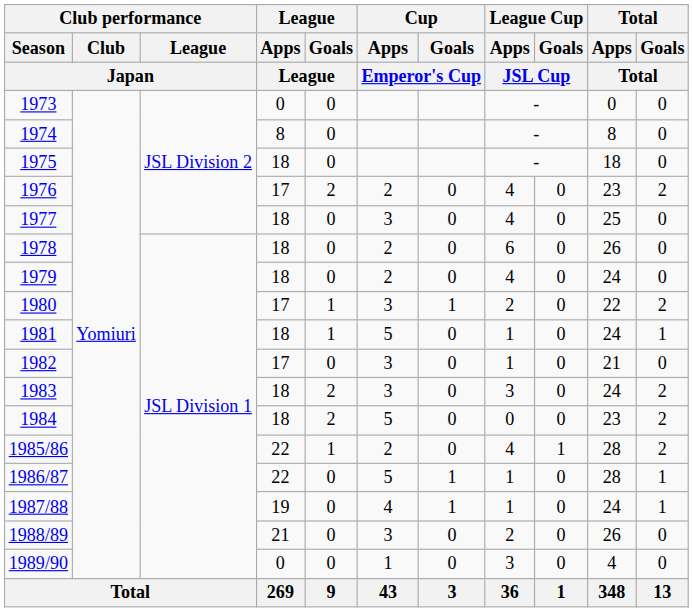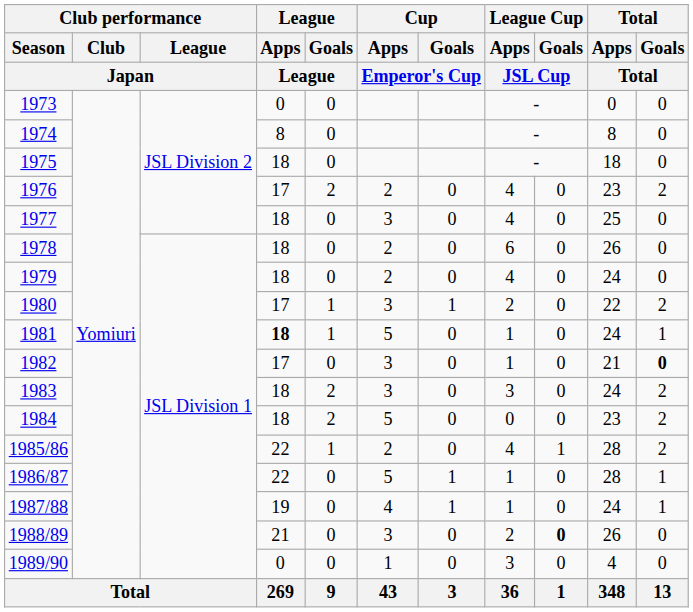(280, 334) normal -> (280, 334) bold
(662, 362) normal -> (662, 362) bold
(561, 534) normal -> (561, 534) bold
